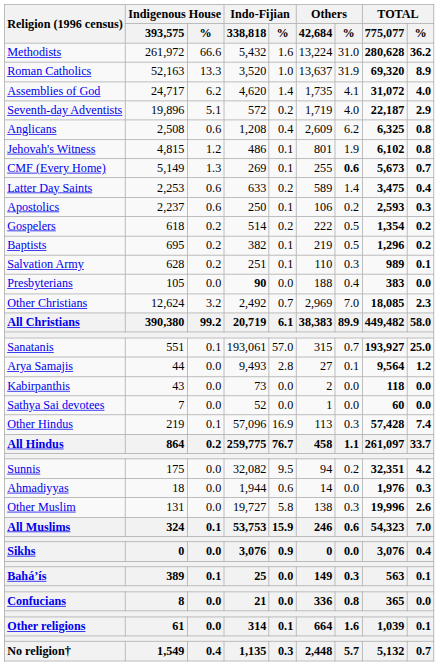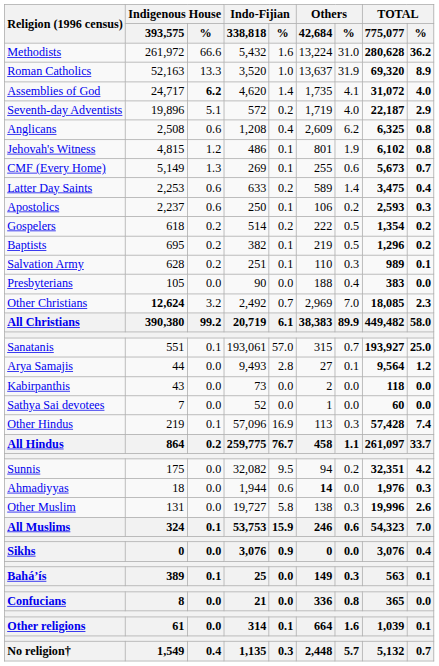(214, 91) normal -> (214, 91) bold
(352, 168) bold -> (352, 168) normal
(260, 284) bold -> (260, 284) normal
(168, 303) normal -> (168, 303) bold
(326, 488) normal -> (326, 488) bold
